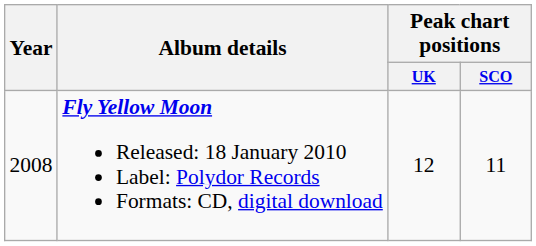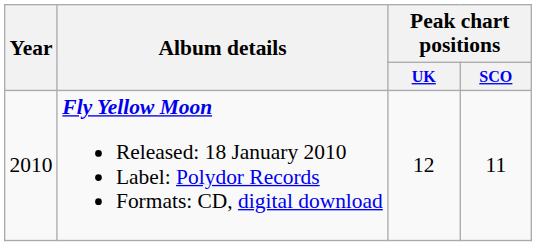(31, 165) 2008 -> (31, 165) 2010
